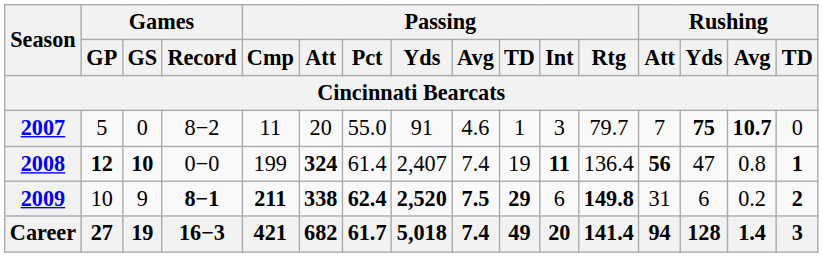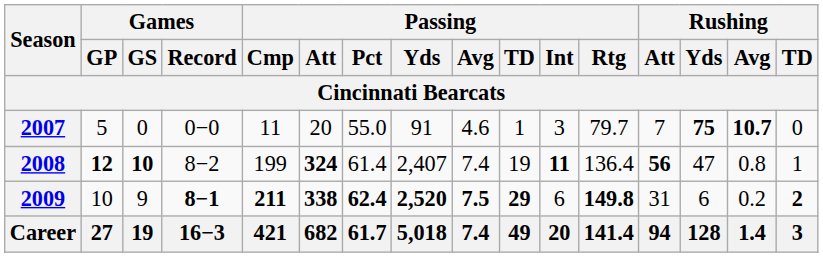(202, 127) 8−2 -> (202, 127) 0−0
(202, 163) 0−0 -> (202, 163) 8−2
(797, 163) bold -> (797, 163) normal
